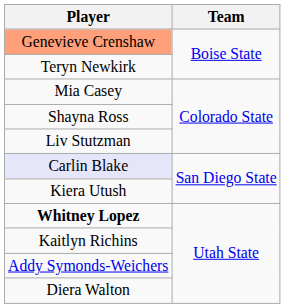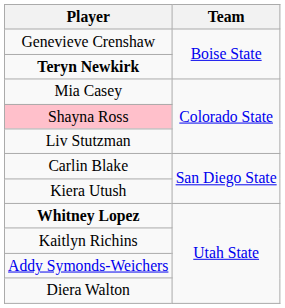(88, 41) lightsalmon background -> (88, 41) no background
(88, 66) normal -> (88, 66) bold
(88, 116) no background -> (88, 116) pink background
(88, 166) lavender background -> (88, 166) no background
